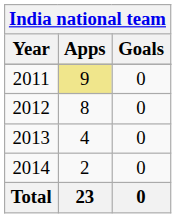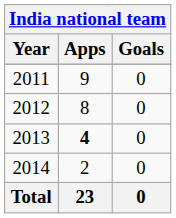(85, 78) khaki background -> (85, 78) no background
(85, 138) normal -> (85, 138) bold
